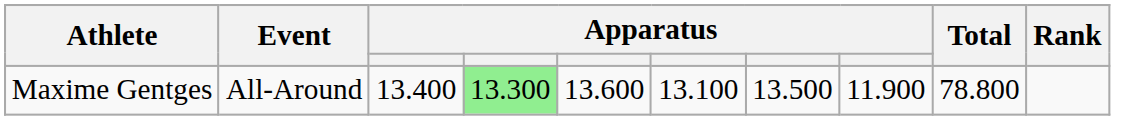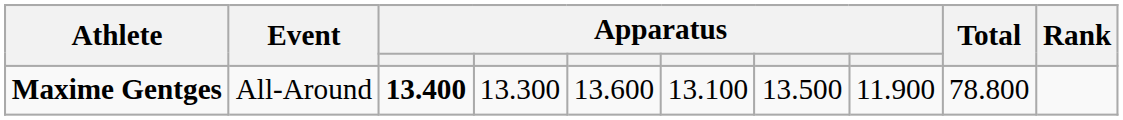(112, 90) normal -> (117, 90) bold
(416, 90) normal -> (426, 90) bold
(510, 90) lightgreen background -> (520, 90) no background
